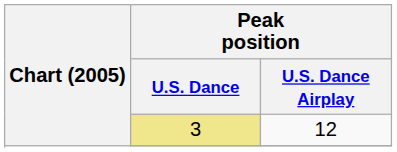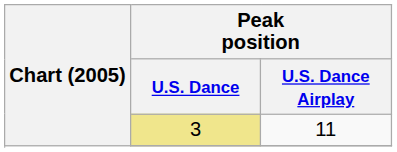(326, 129) 12 -> (326, 129) 11
